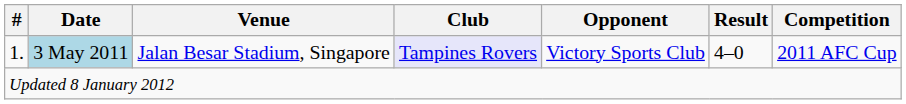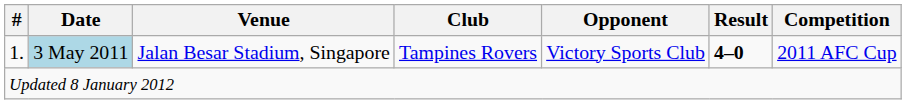(468, 51) lavender background -> (468, 51) no background
(729, 51) normal -> (729, 51) bold
